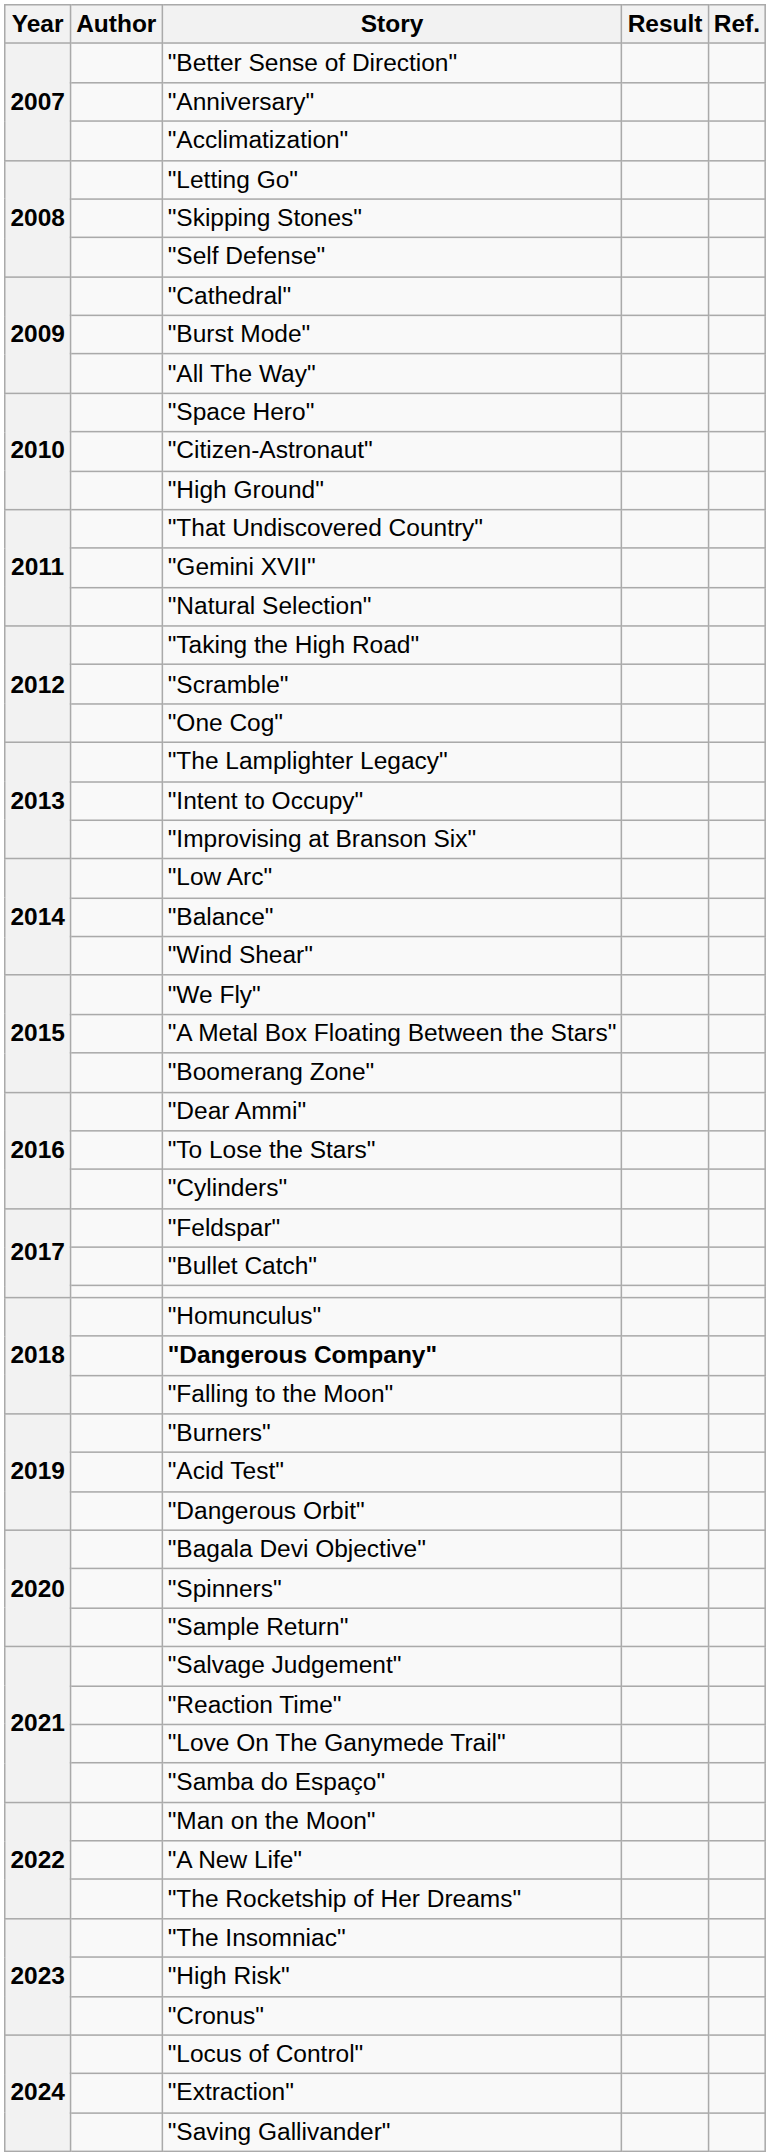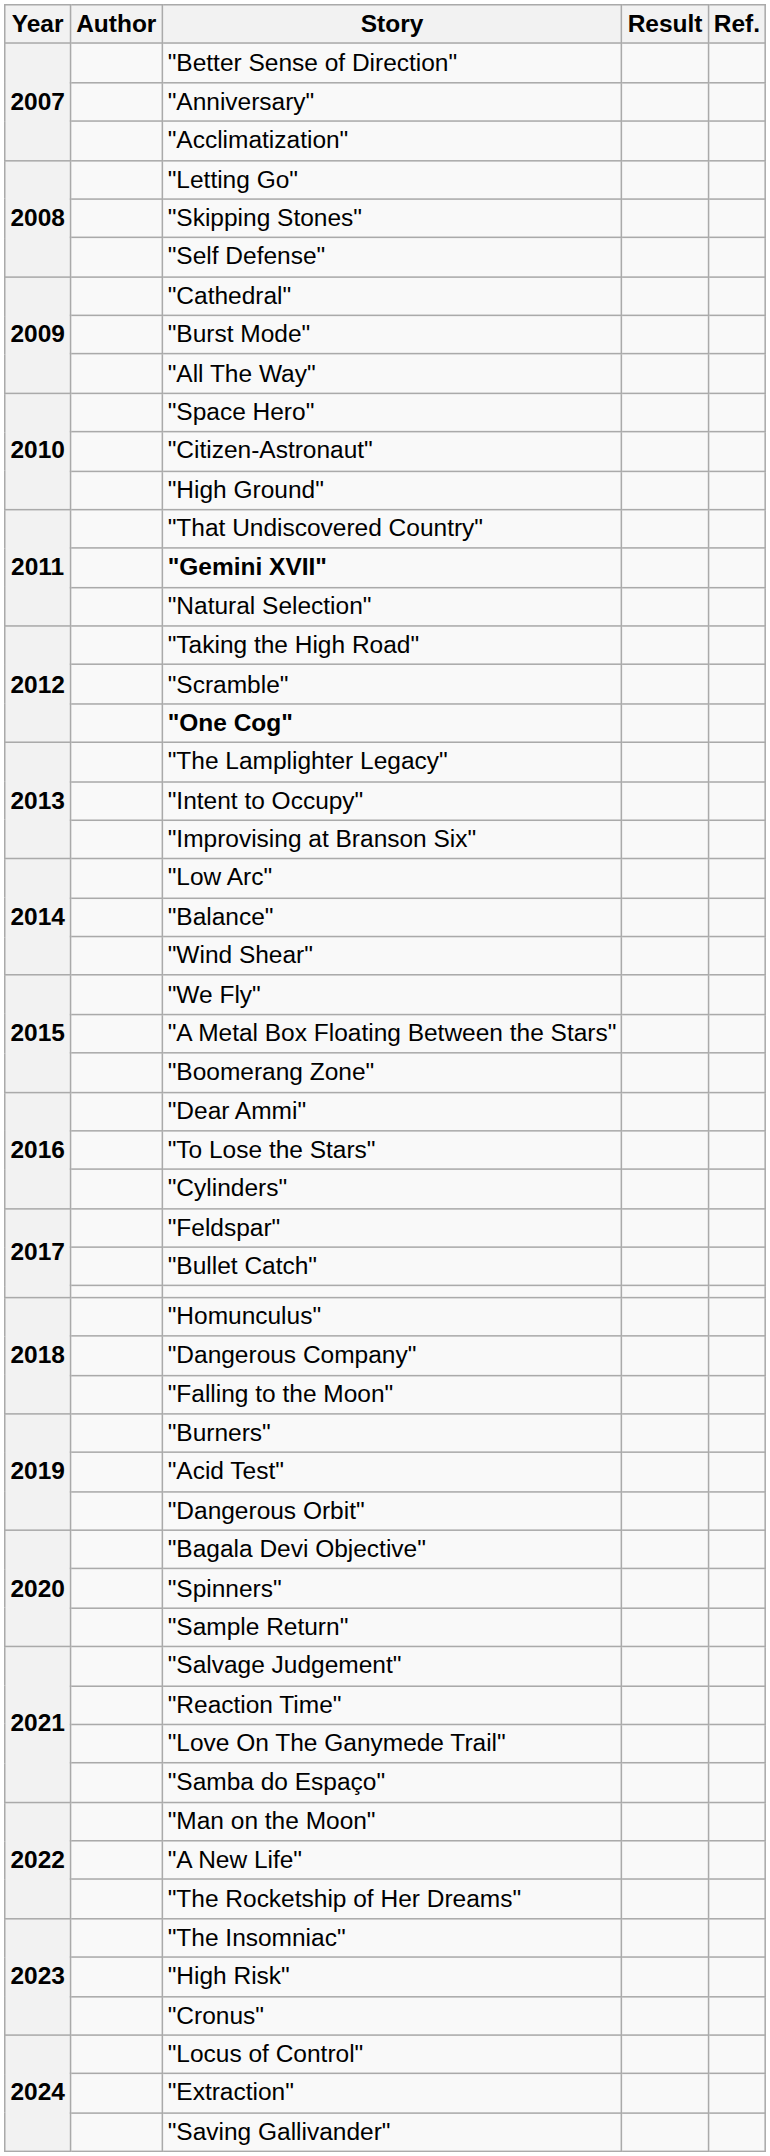(242, 567) normal -> (247, 567) bold
(225, 722) normal -> (230, 722) bold
(302, 1355) bold -> (292, 1355) normal
